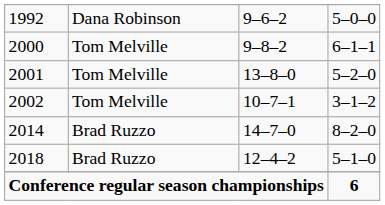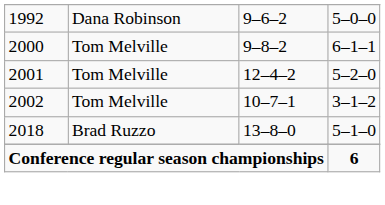(269, 74) 13–8–0 -> (269, 74) 12–4–2
- row: (26, 130)
(269, 158) 12–4–2 -> (269, 130) 13–8–0
